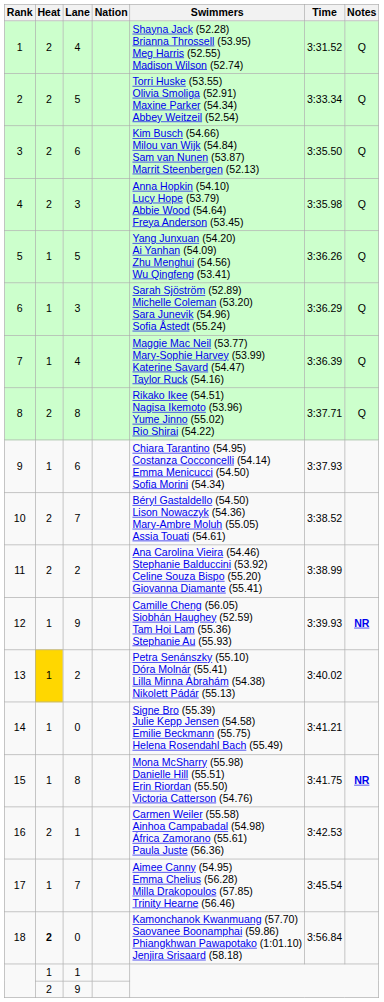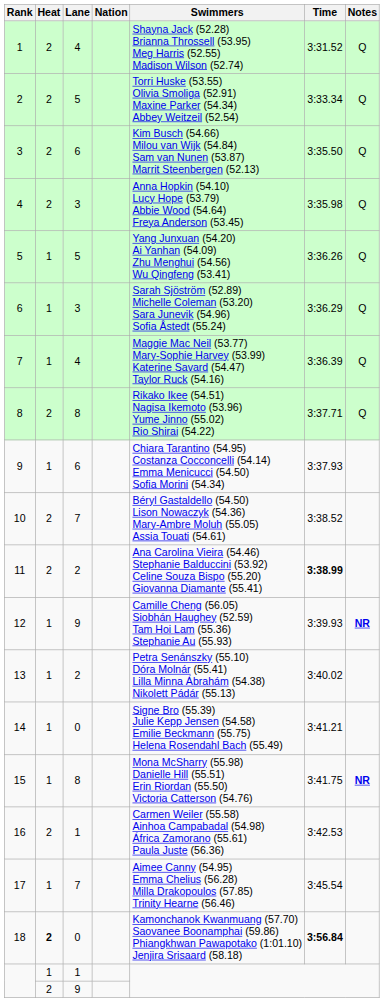(325, 571) normal -> (325, 571) bold
(49, 676) gold background -> (49, 676) no background
(325, 938) normal -> (325, 938) bold
